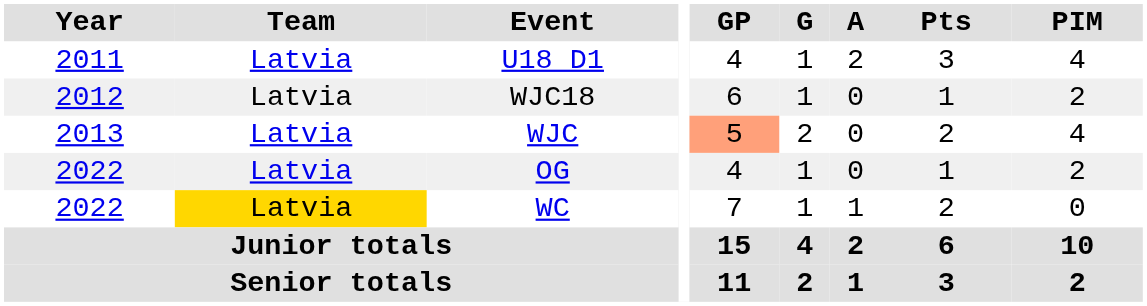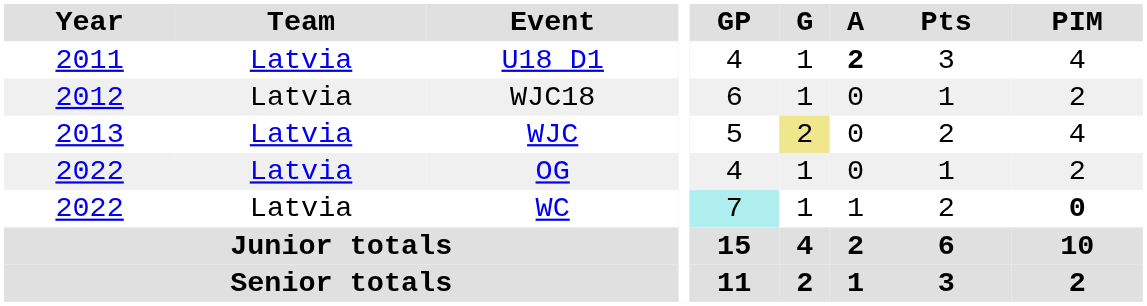(855, 60) normal -> (855, 60) bold
(734, 134) lightsalmon background -> (734, 134) no background
(805, 134) no background -> (805, 134) khaki background
(301, 209) gold background -> (301, 209) no background
(734, 209) no background -> (734, 209) paleturquoise background
(1077, 209) normal -> (1077, 209) bold
